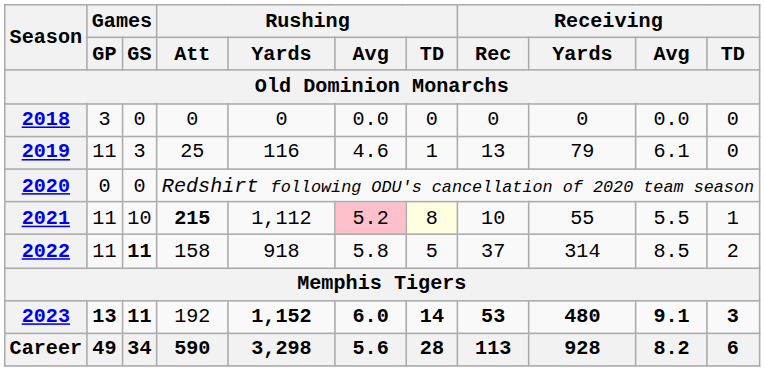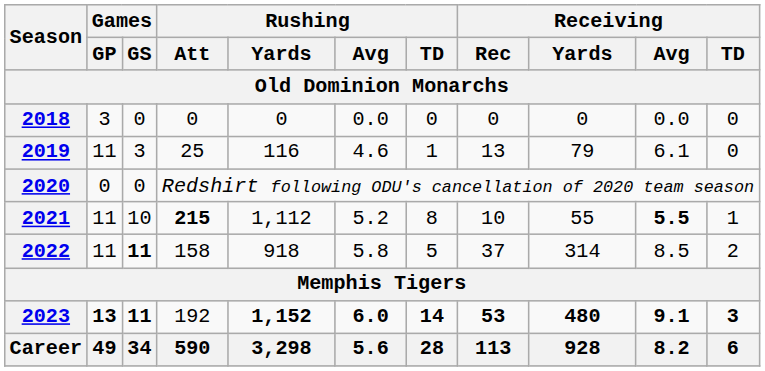(371, 218) pink background -> (371, 218) no background
(432, 218) lightyellow background -> (432, 218) no background
(672, 218) normal -> (672, 218) bold
